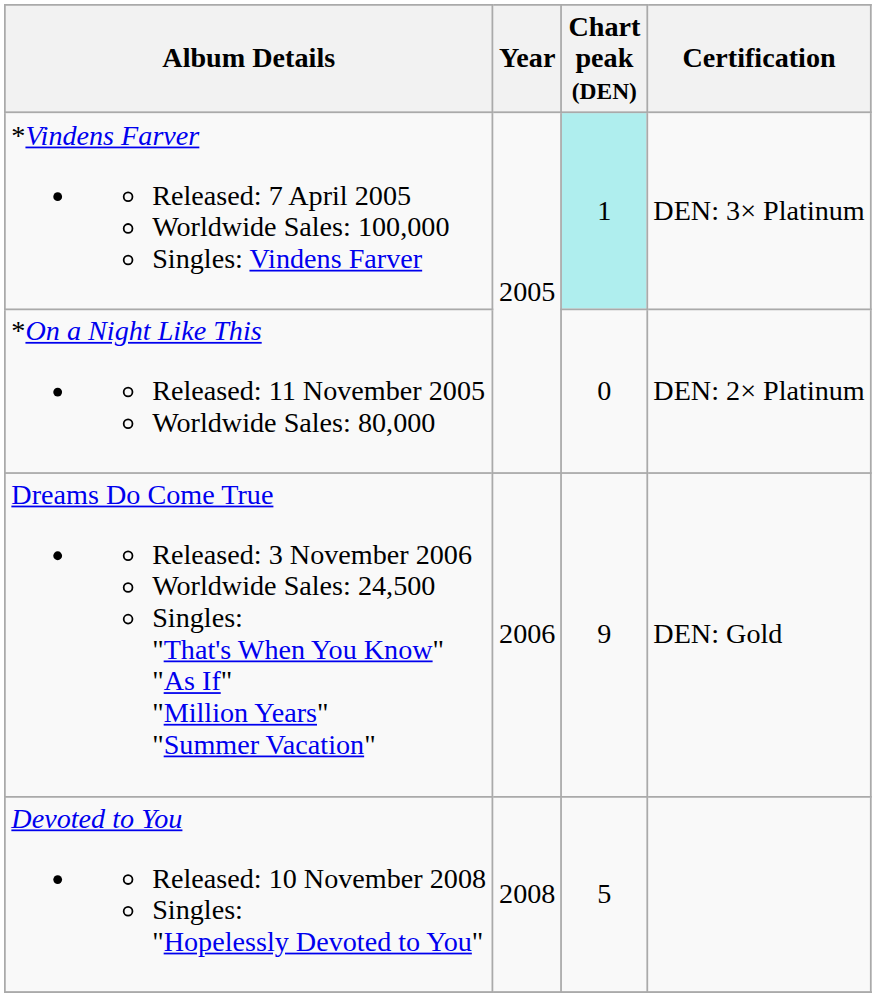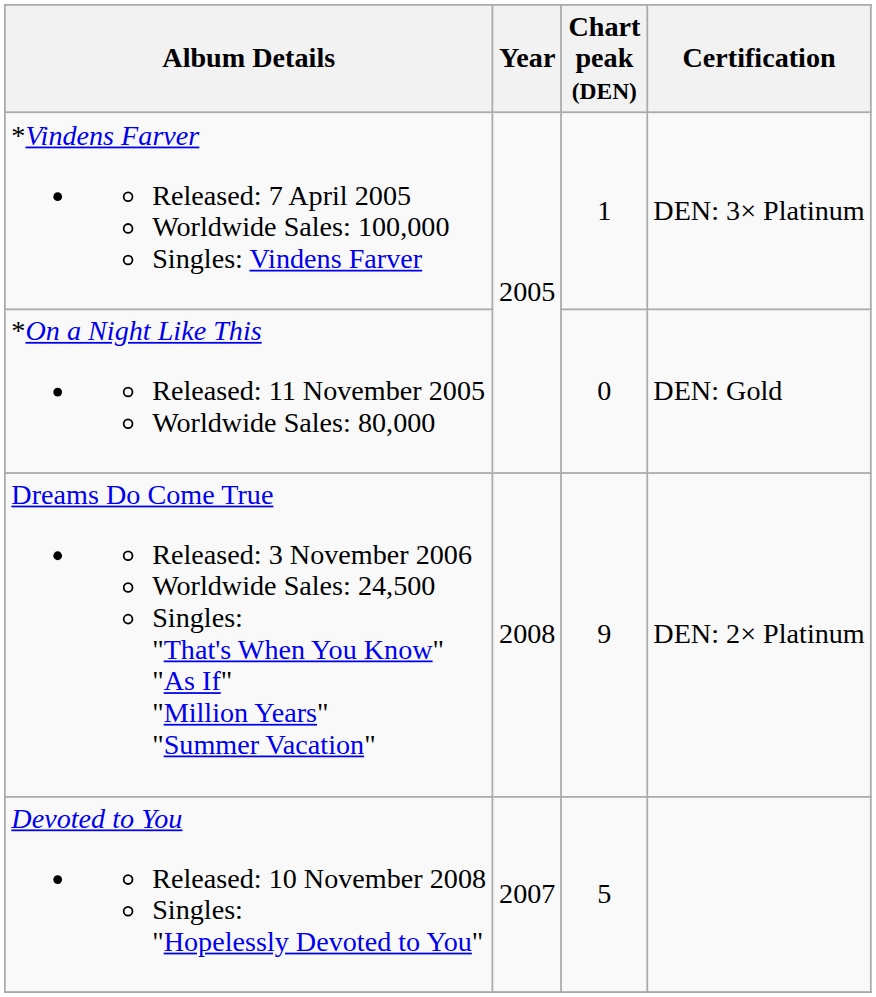(604, 210) paleturquoise background -> (604, 210) no background
(759, 390) DEN: 2× Platinum -> (718, 390) DEN: Gold
(527, 634) 2006 -> (527, 634) 2008
(718, 634) DEN: Gold -> (759, 634) DEN: 2× Platinum
(527, 893) 2008 -> (527, 893) 2007
